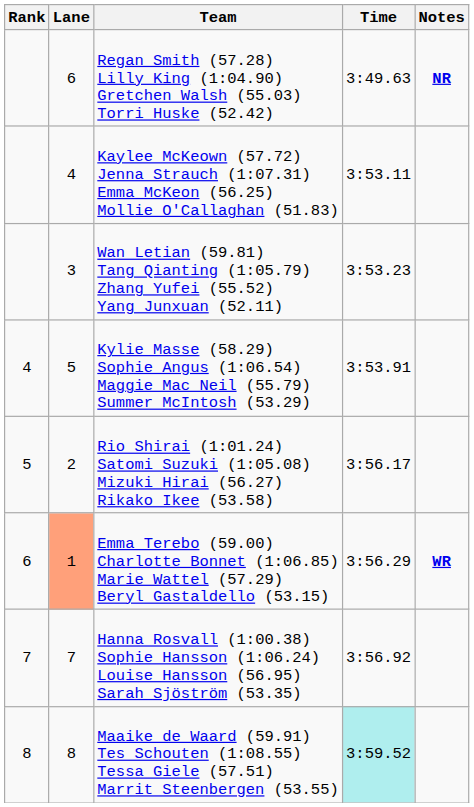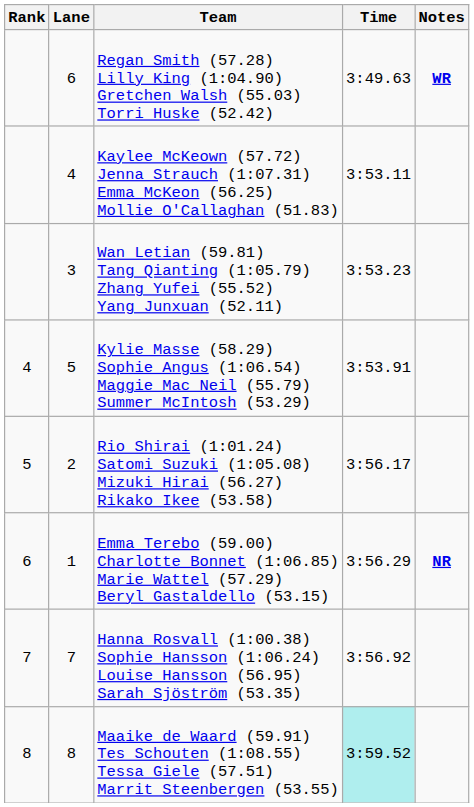(442, 78) NR -> (442, 78) WR
(71, 561) lightsalmon background -> (71, 561) no background
(442, 561) WR -> (442, 561) NR
